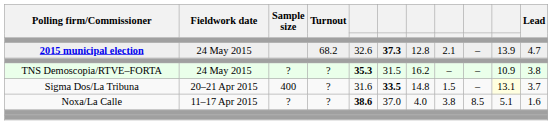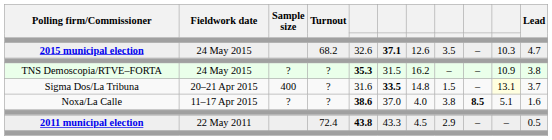(392, 50) 37.3 -> (392, 50) 37.1
(420, 50) 12.8 -> (420, 50) 12.6
(449, 50) 2.1 -> (449, 50) 3.5
(506, 50) 13.9 -> (506, 50) 10.3
(478, 102) normal -> (478, 102) bold
+ row: (92, 123)
